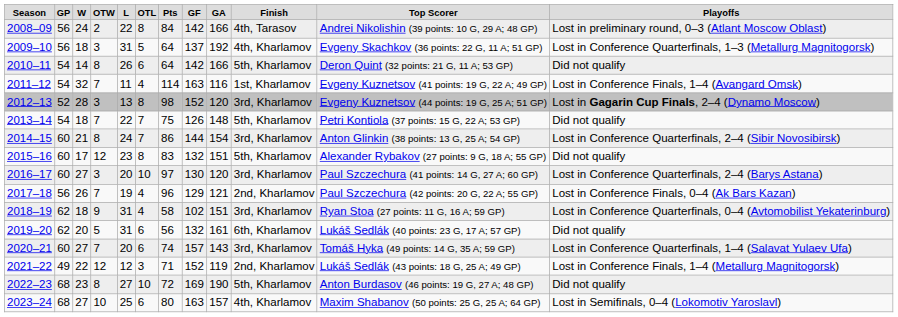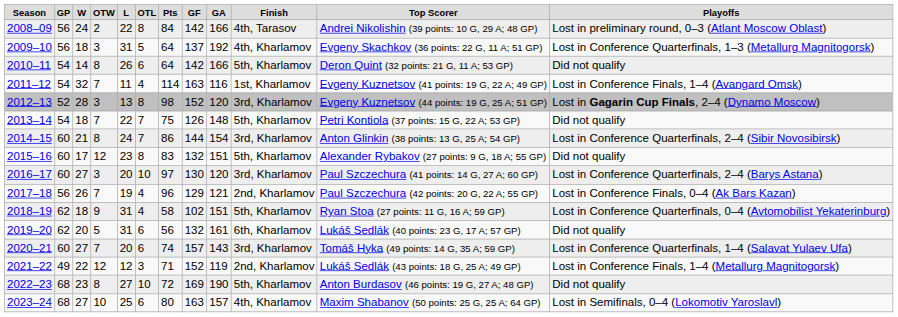(273, 211) 3rd, Kharlamov -> (273, 211) 5th, Kharlamov
